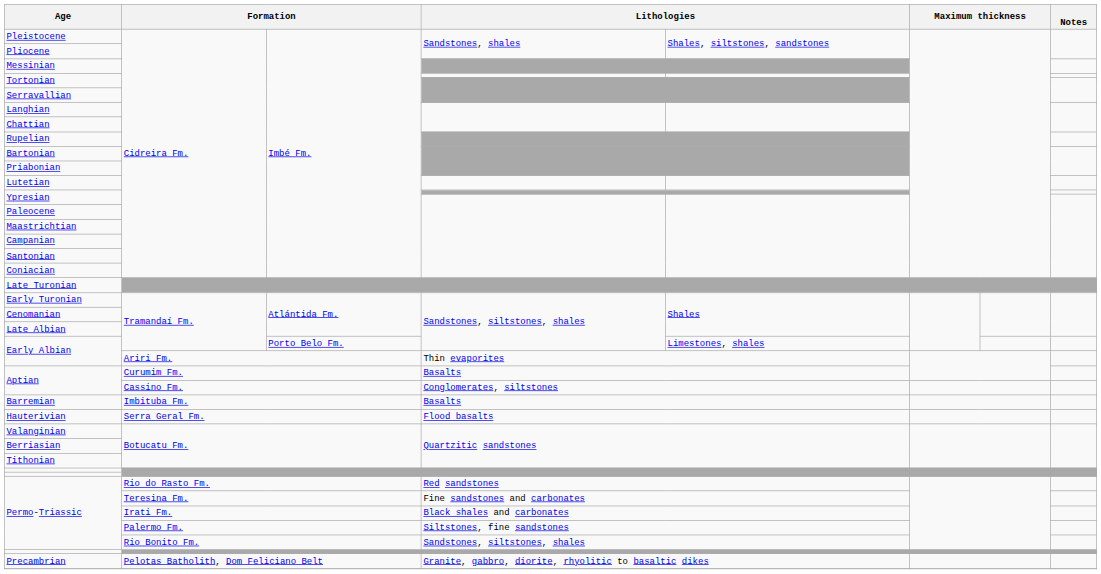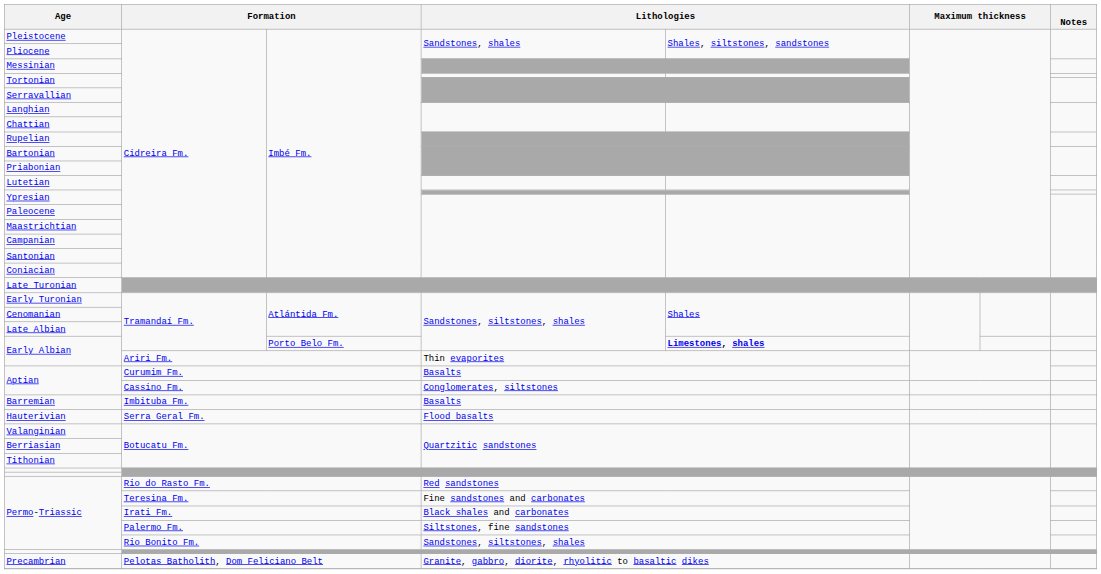(716, 344) normal -> (716, 344) bold
